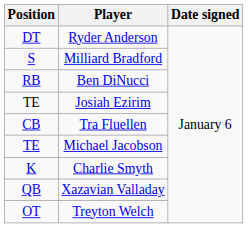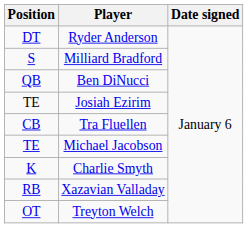(31, 80) RB -> (31, 80) QB
(31, 189) QB -> (31, 189) RB
